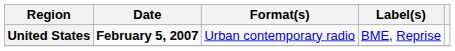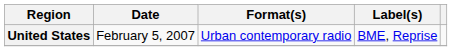(147, 35) bold -> (146, 35) normal
